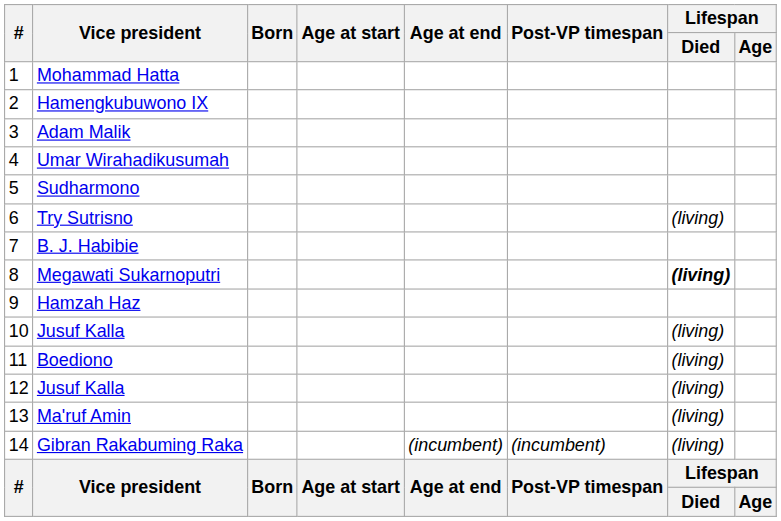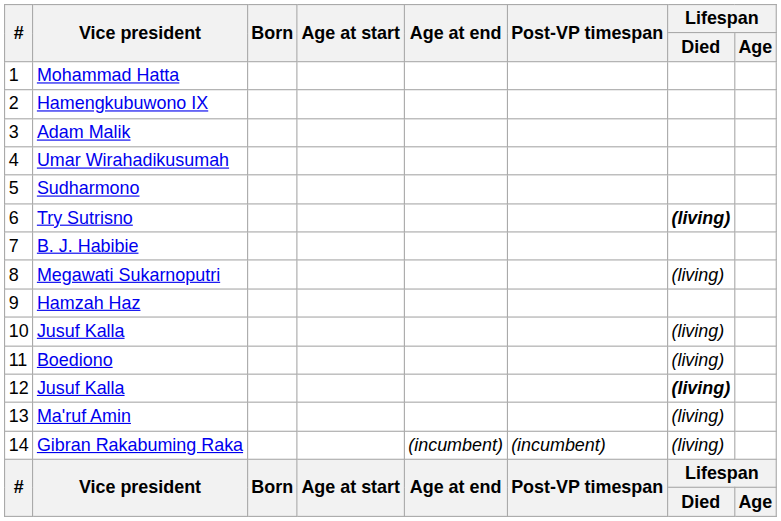(698, 217) normal -> (701, 217) bold
(701, 274) bold -> (698, 274) normal
(698, 388) normal -> (701, 388) bold
